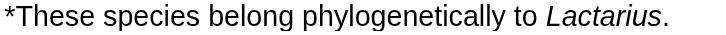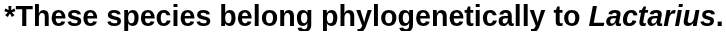(337, 16) normal -> (364, 16) bold
